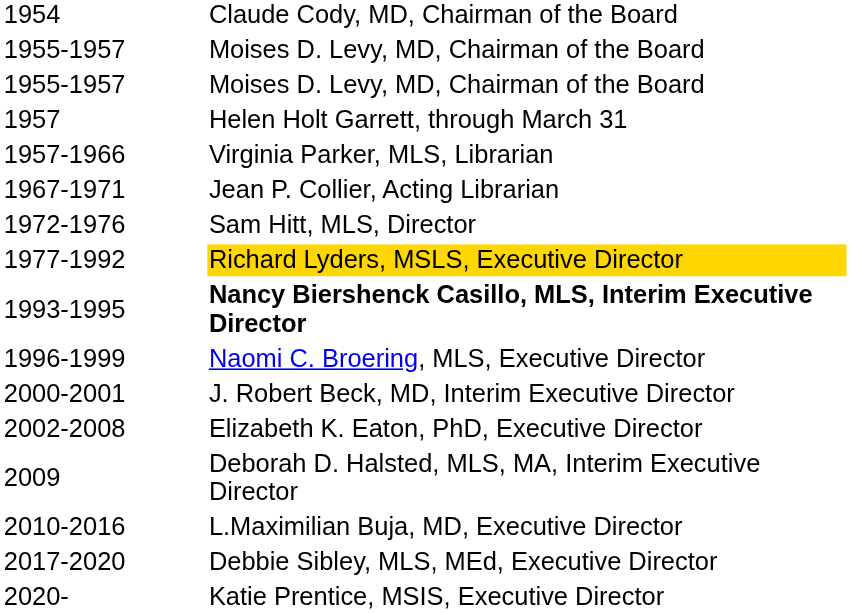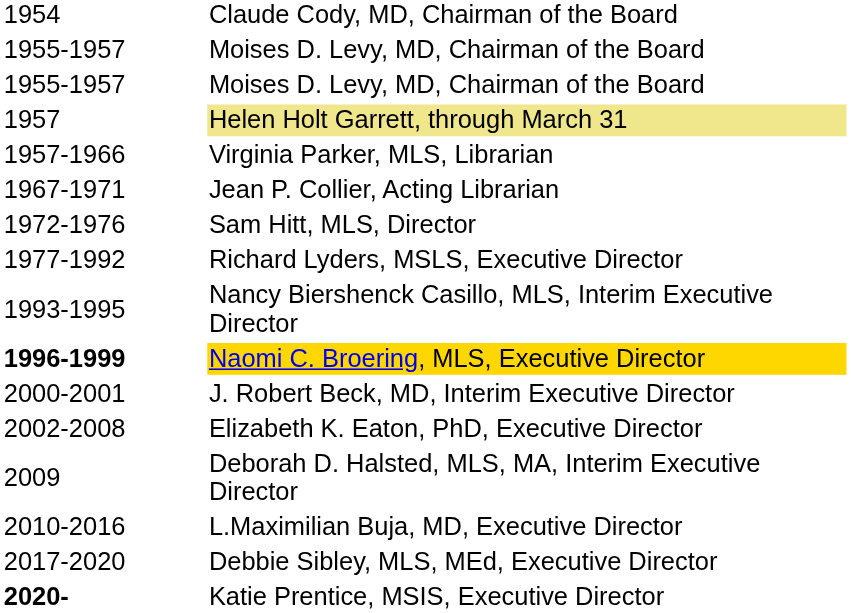(418, 120) no background -> (418, 120) khaki background
(446, 260) gold background -> (446, 260) no background
(511, 309) bold -> (491, 309) normal
(65, 358) normal -> (65, 358) bold
(457, 358) no background -> (457, 358) gold background
(36, 597) normal -> (36, 597) bold
